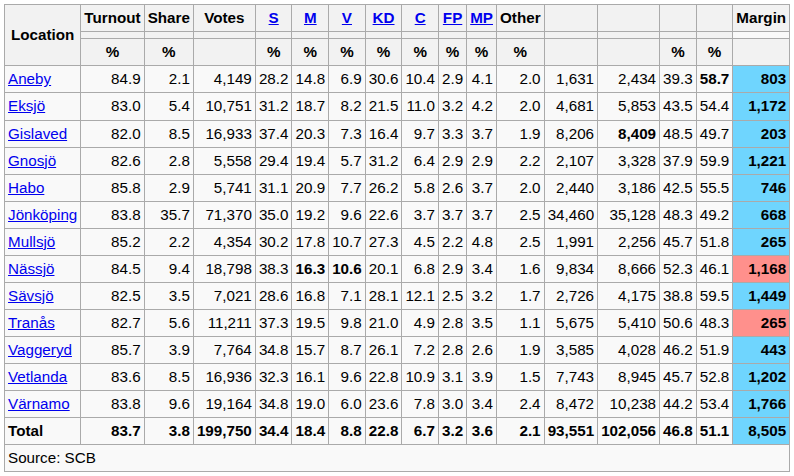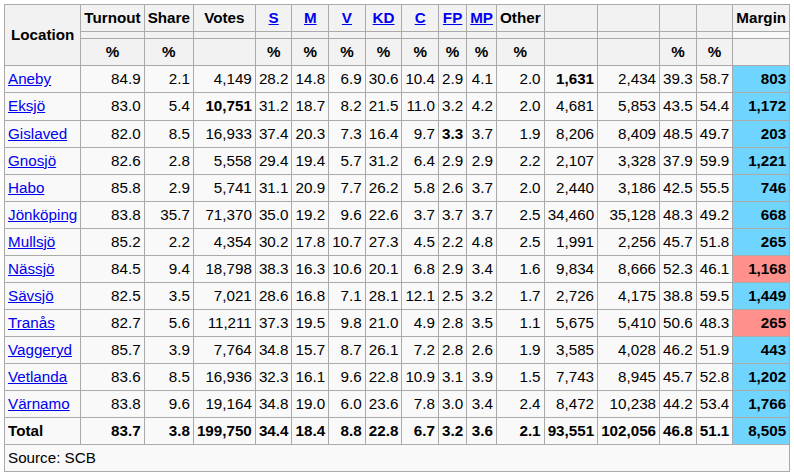(575, 79) normal -> (575, 79) bold
(715, 79) bold -> (715, 79) normal
(229, 106) normal -> (229, 106) bold
(453, 133) normal -> (453, 133) bold
(637, 133) bold -> (637, 133) normal
(310, 268) bold -> (310, 268) normal
(347, 268) bold -> (347, 268) normal
